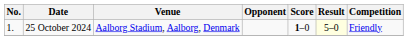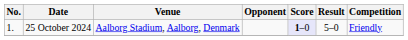(302, 27) no background -> (302, 27) lavender background
(331, 27) lightyellow background -> (331, 27) no background
